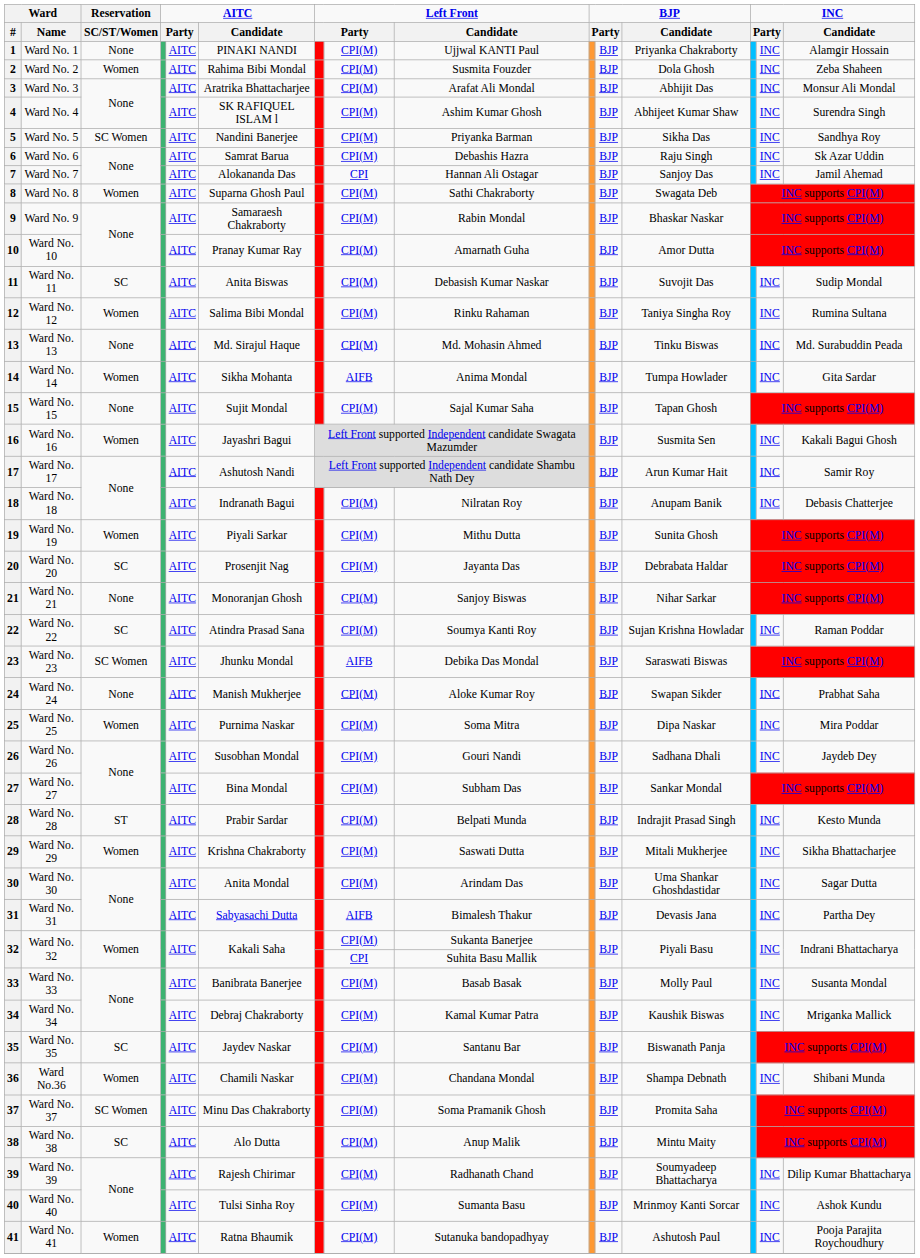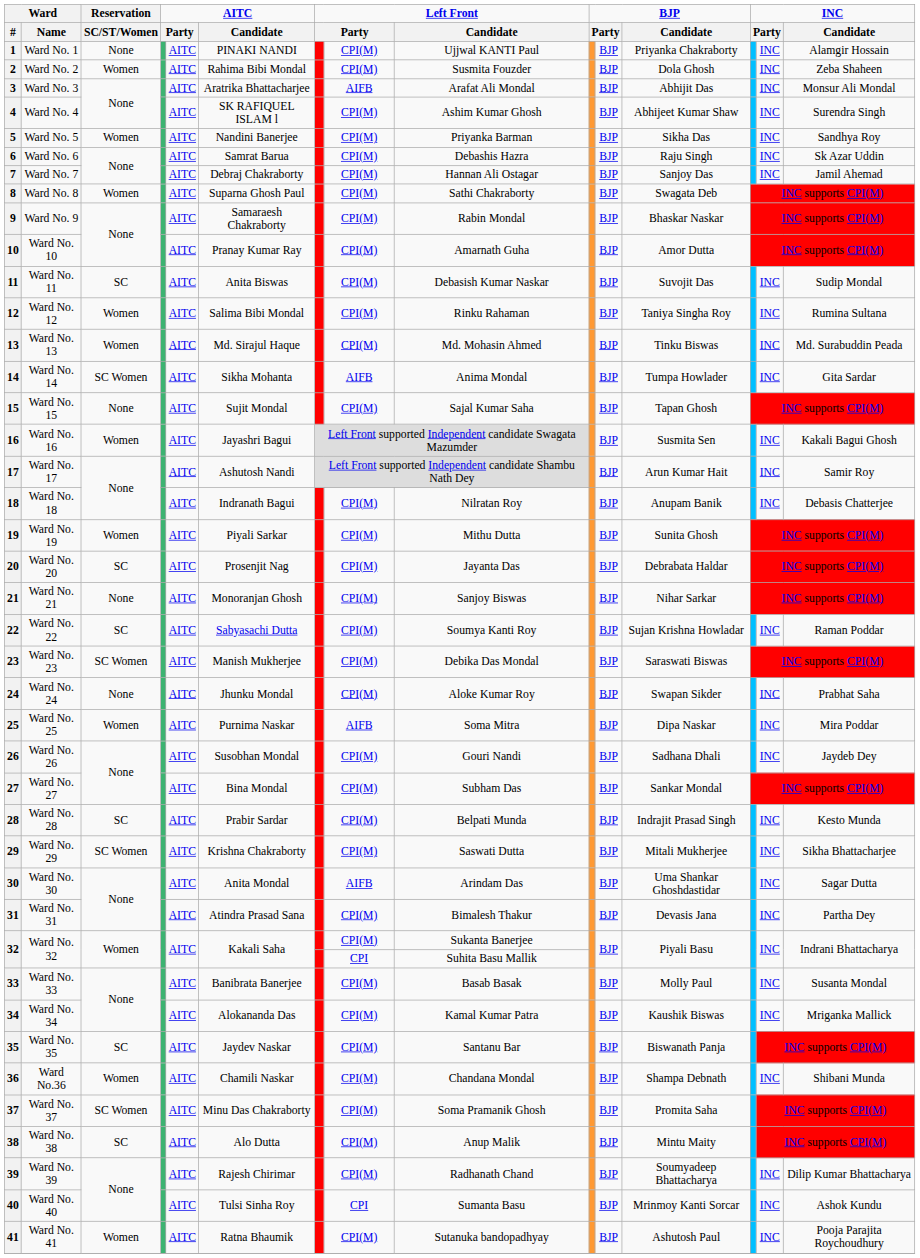(359, 87) CPI(M) -> (359, 87) AIFB
(121, 138) SC Women -> (121, 138) Women
(257, 175) Alokananda Das -> (257, 175) Debraj Chakraborty
(359, 175) CPI -> (359, 175) CPI(M)
(121, 345) None -> (121, 345) Women
(121, 377) Women -> (121, 377) SC Women
(257, 630) Atindra Prasad Sana -> (257, 630) Sabyasachi Dutta
(257, 662) Jhunku Mondal -> (257, 662) Manish Mukherjee
(359, 662) AIFB -> (359, 662) CPI(M)
(257, 693) Manish Mukherjee -> (257, 693) Jhunku Mondal
(359, 725) CPI(M) -> (359, 725) AIFB
(121, 820) ST -> (121, 820) SC
(121, 851) Women -> (121, 851) SC Women
(359, 883) CPI(M) -> (359, 883) AIFB
(257, 915) Sabyasachi Dutta -> (257, 915) Atindra Prasad Sana
(359, 915) AIFB -> (359, 915) CPI(M)
(257, 1015) Debraj Chakraborty -> (257, 1015) Alokananda Das
(359, 1205) CPI(M) -> (359, 1205) CPI
